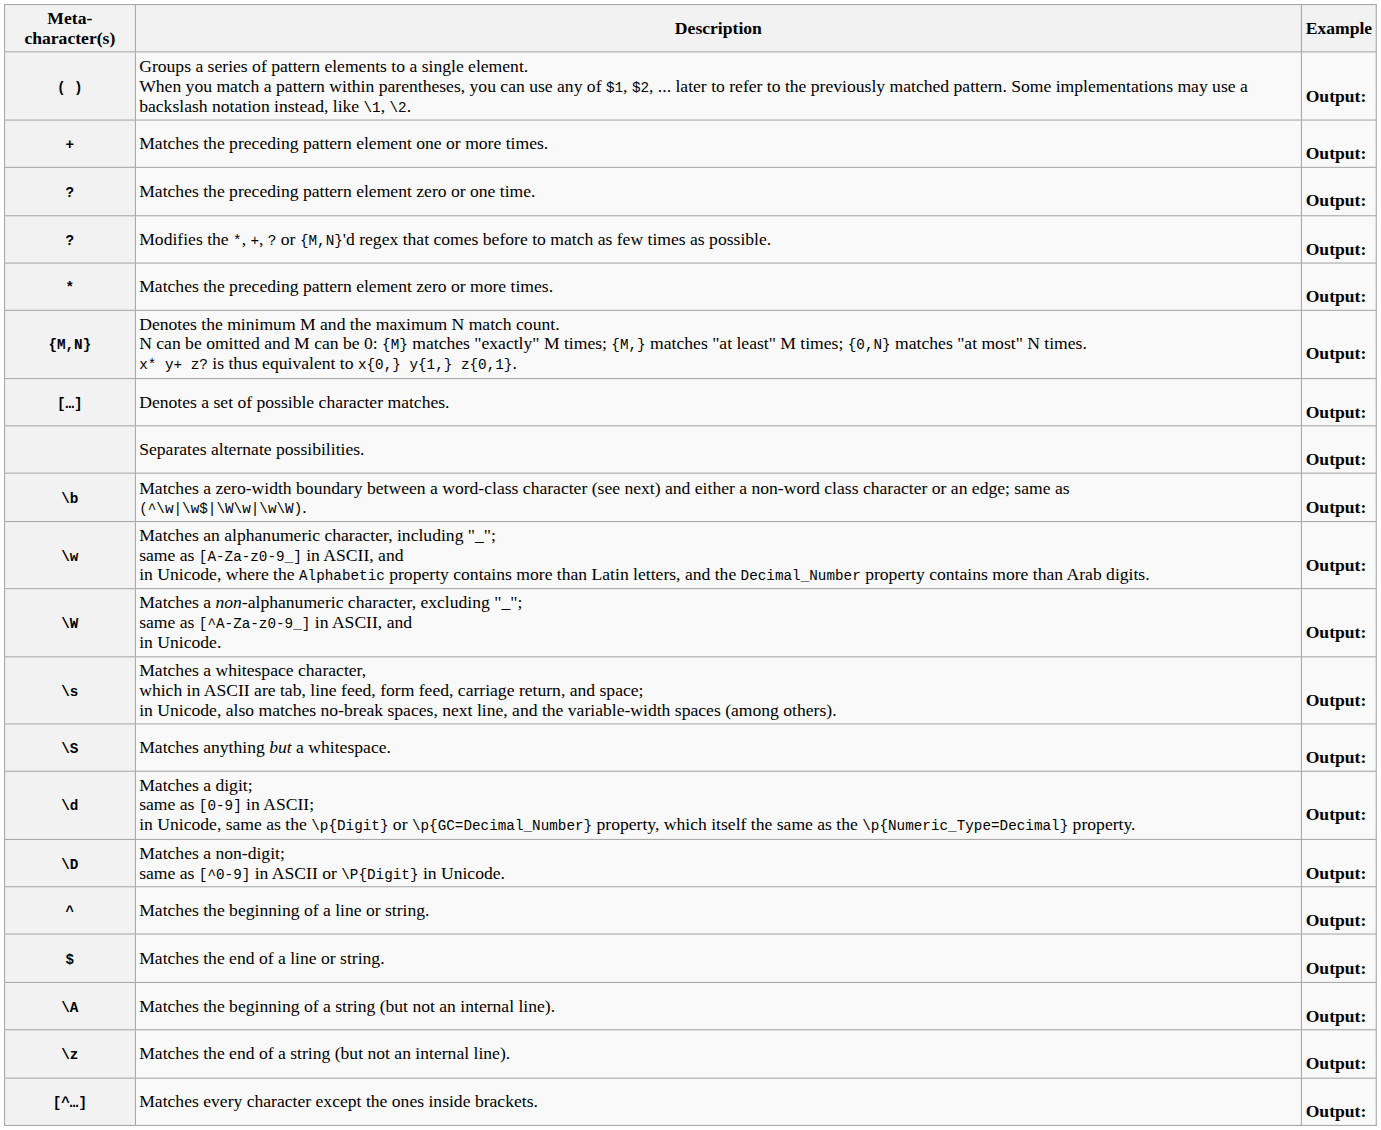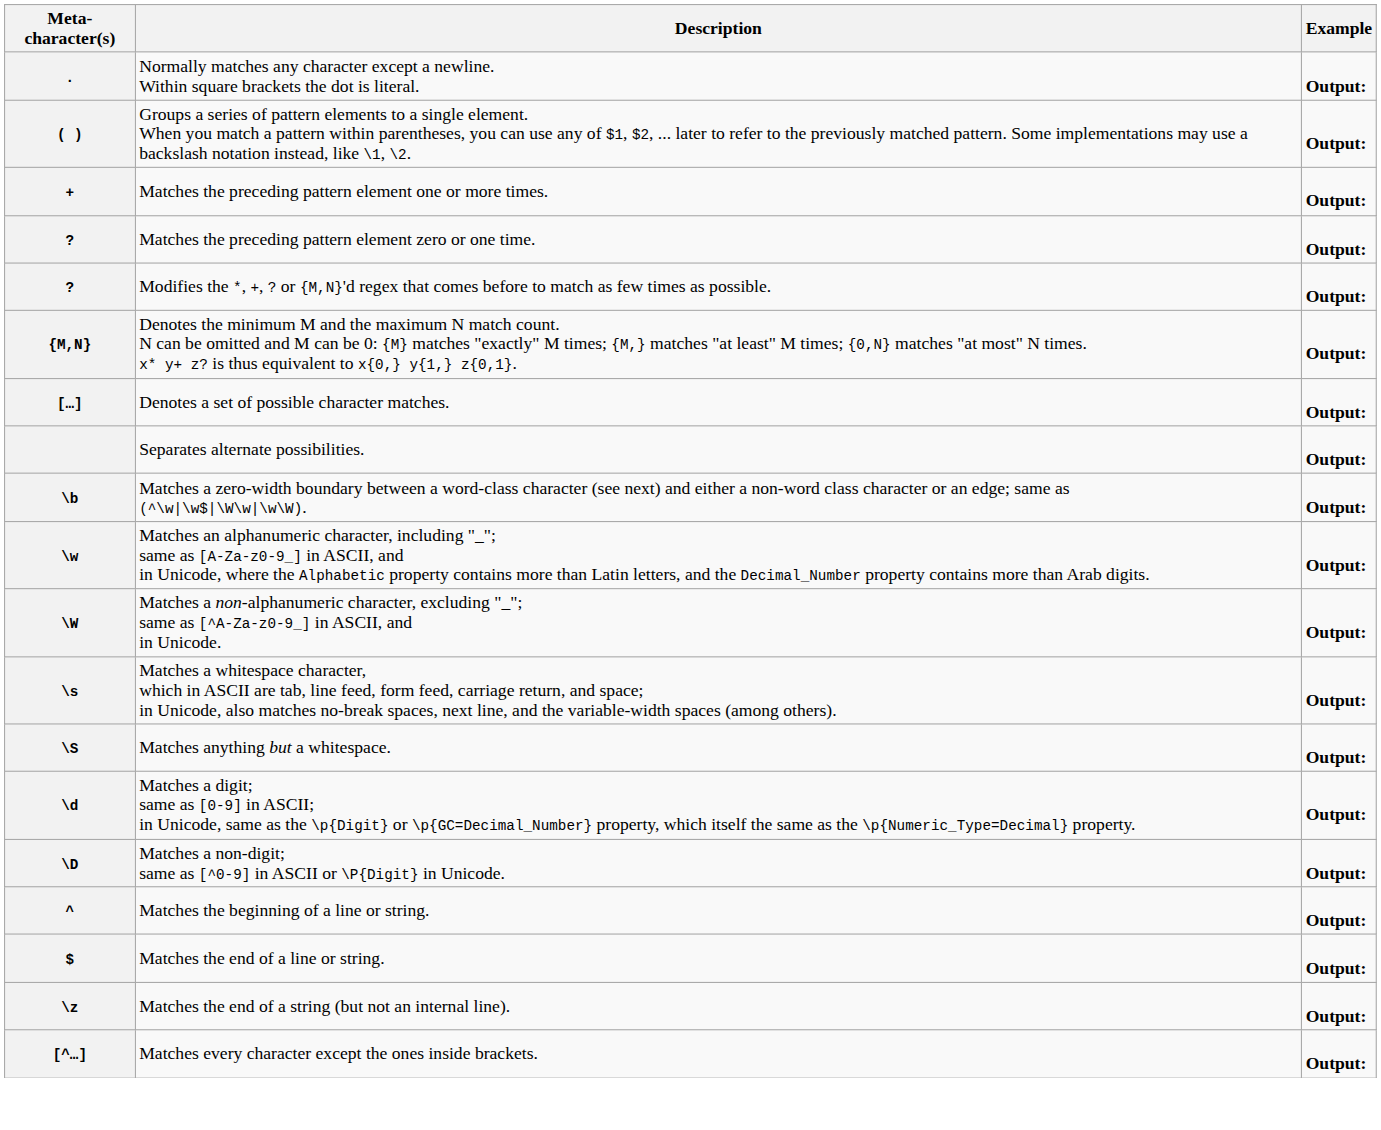+ row: (70, 78)
- row: (70, 288)
- row: (70, 1008)
